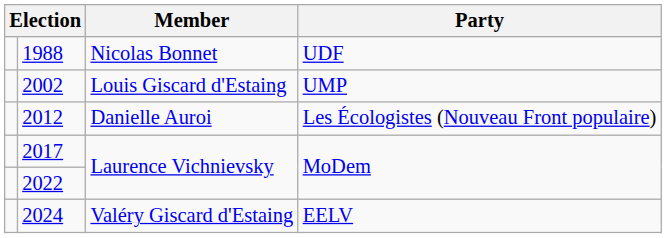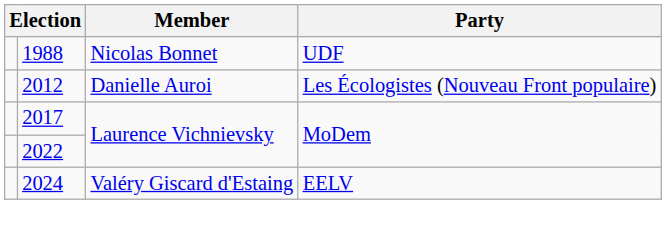- row: (43, 85)
